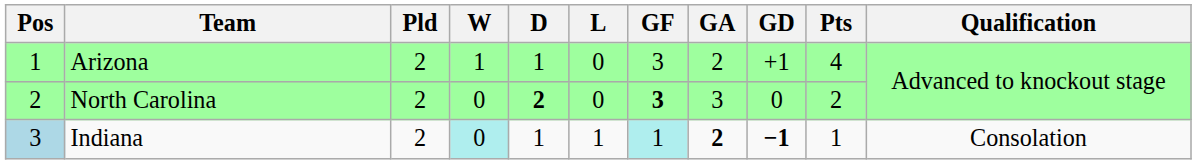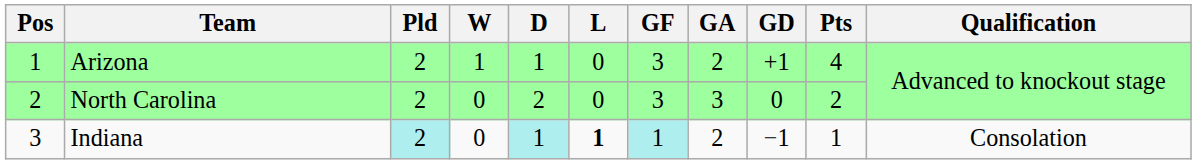(539, 100) bold -> (539, 100) normal
(658, 100) bold -> (658, 100) normal
(35, 138) lightblue background -> (35, 138) no background
(420, 138) no background -> (420, 138) paleturquoise background
(479, 138) paleturquoise background -> (479, 138) no background
(539, 138) no background -> (539, 138) paleturquoise background
(598, 138) normal -> (598, 138) bold
(717, 138) bold -> (717, 138) normal
(777, 138) bold -> (777, 138) normal
